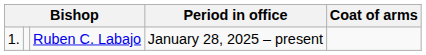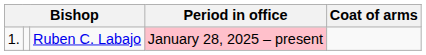(235, 38) no background -> (235, 38) pink background
